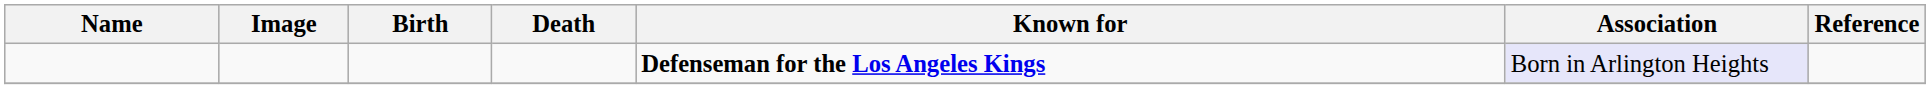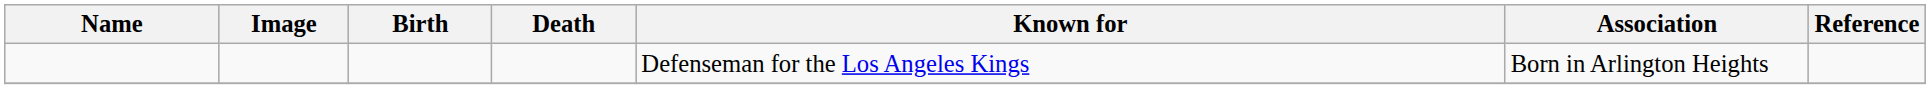(843, 63) bold -> (835, 63) normal
(1640, 63) lavender background -> (1640, 63) no background
